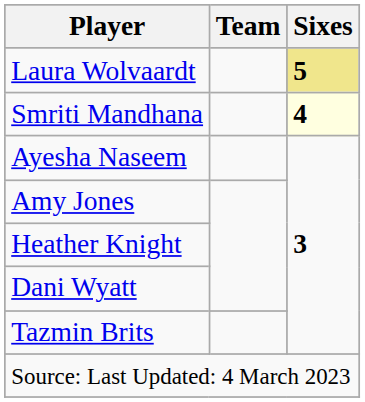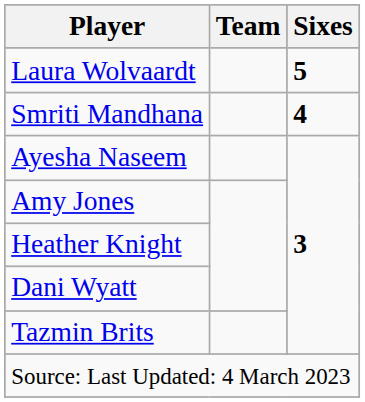(300, 69) khaki background -> (300, 69) no background
(300, 113) lightyellow background -> (300, 113) no background
